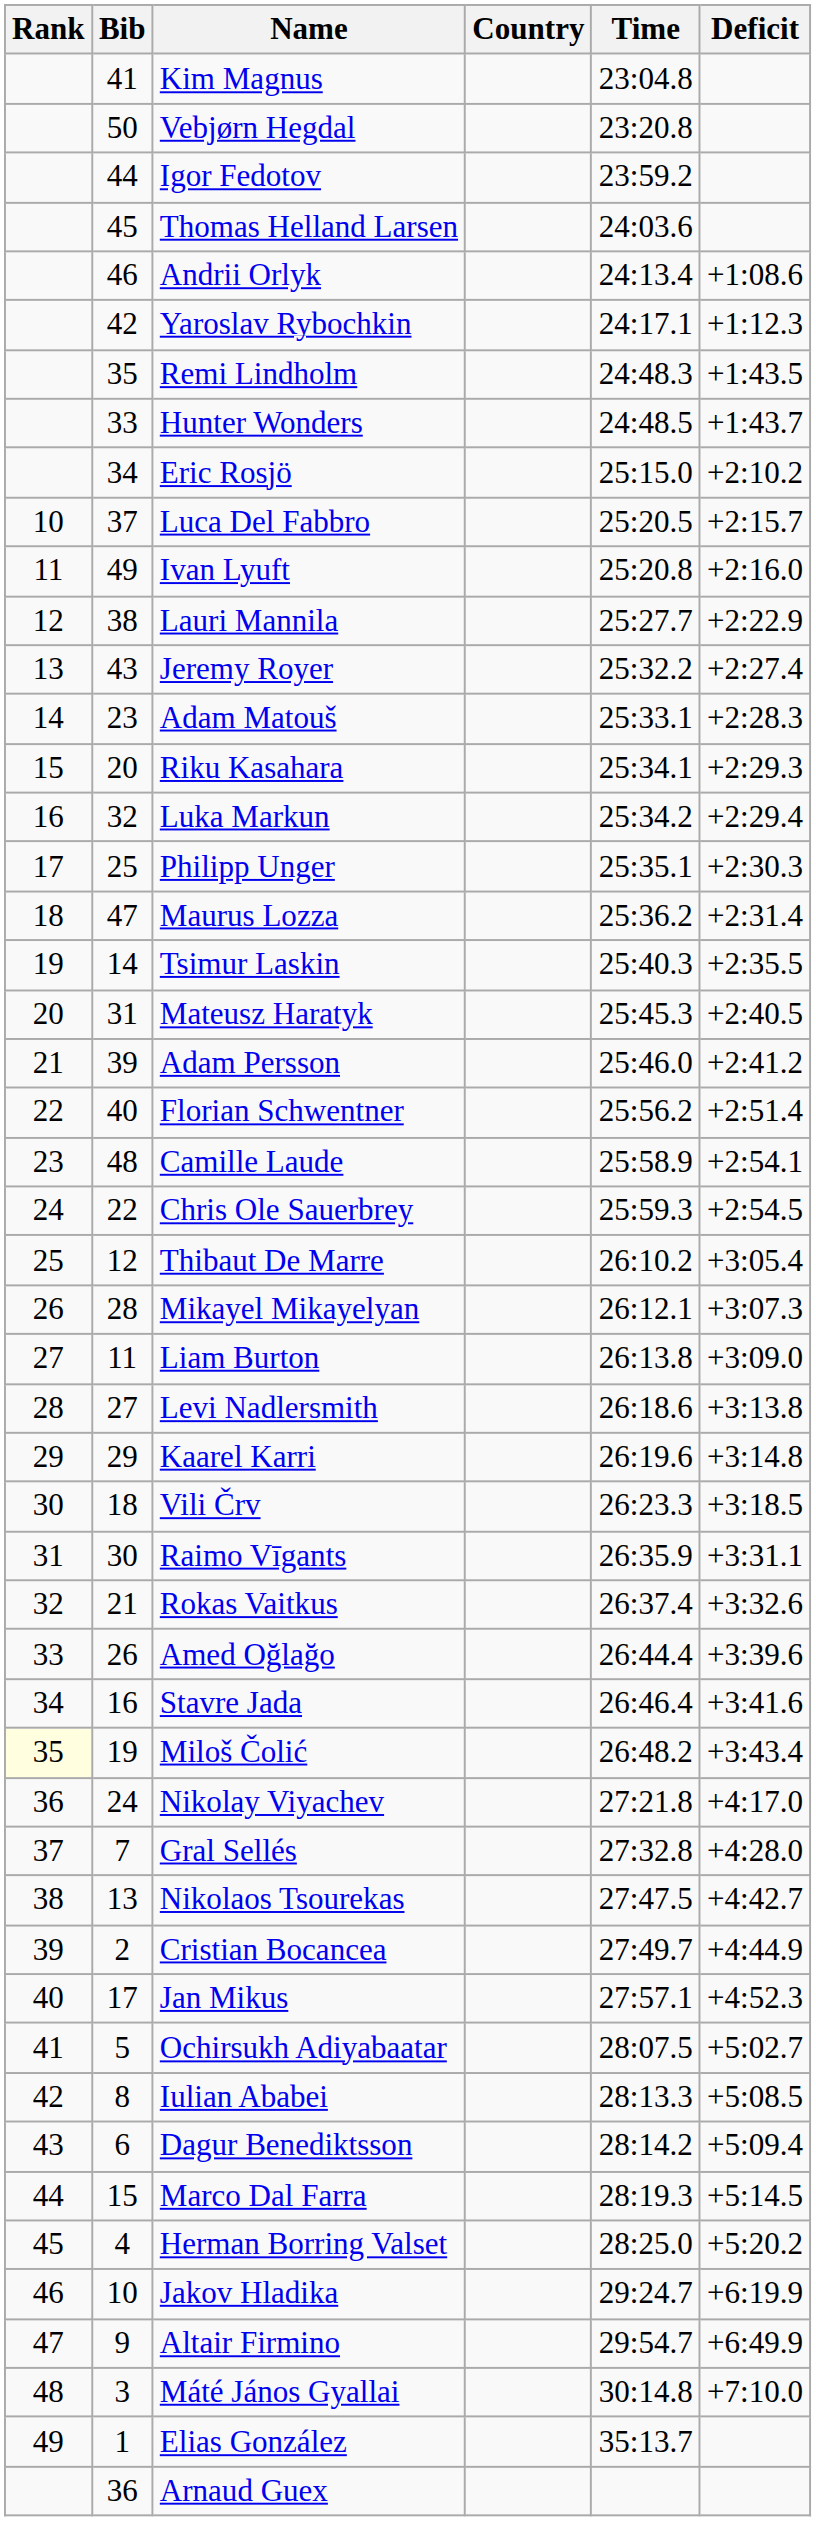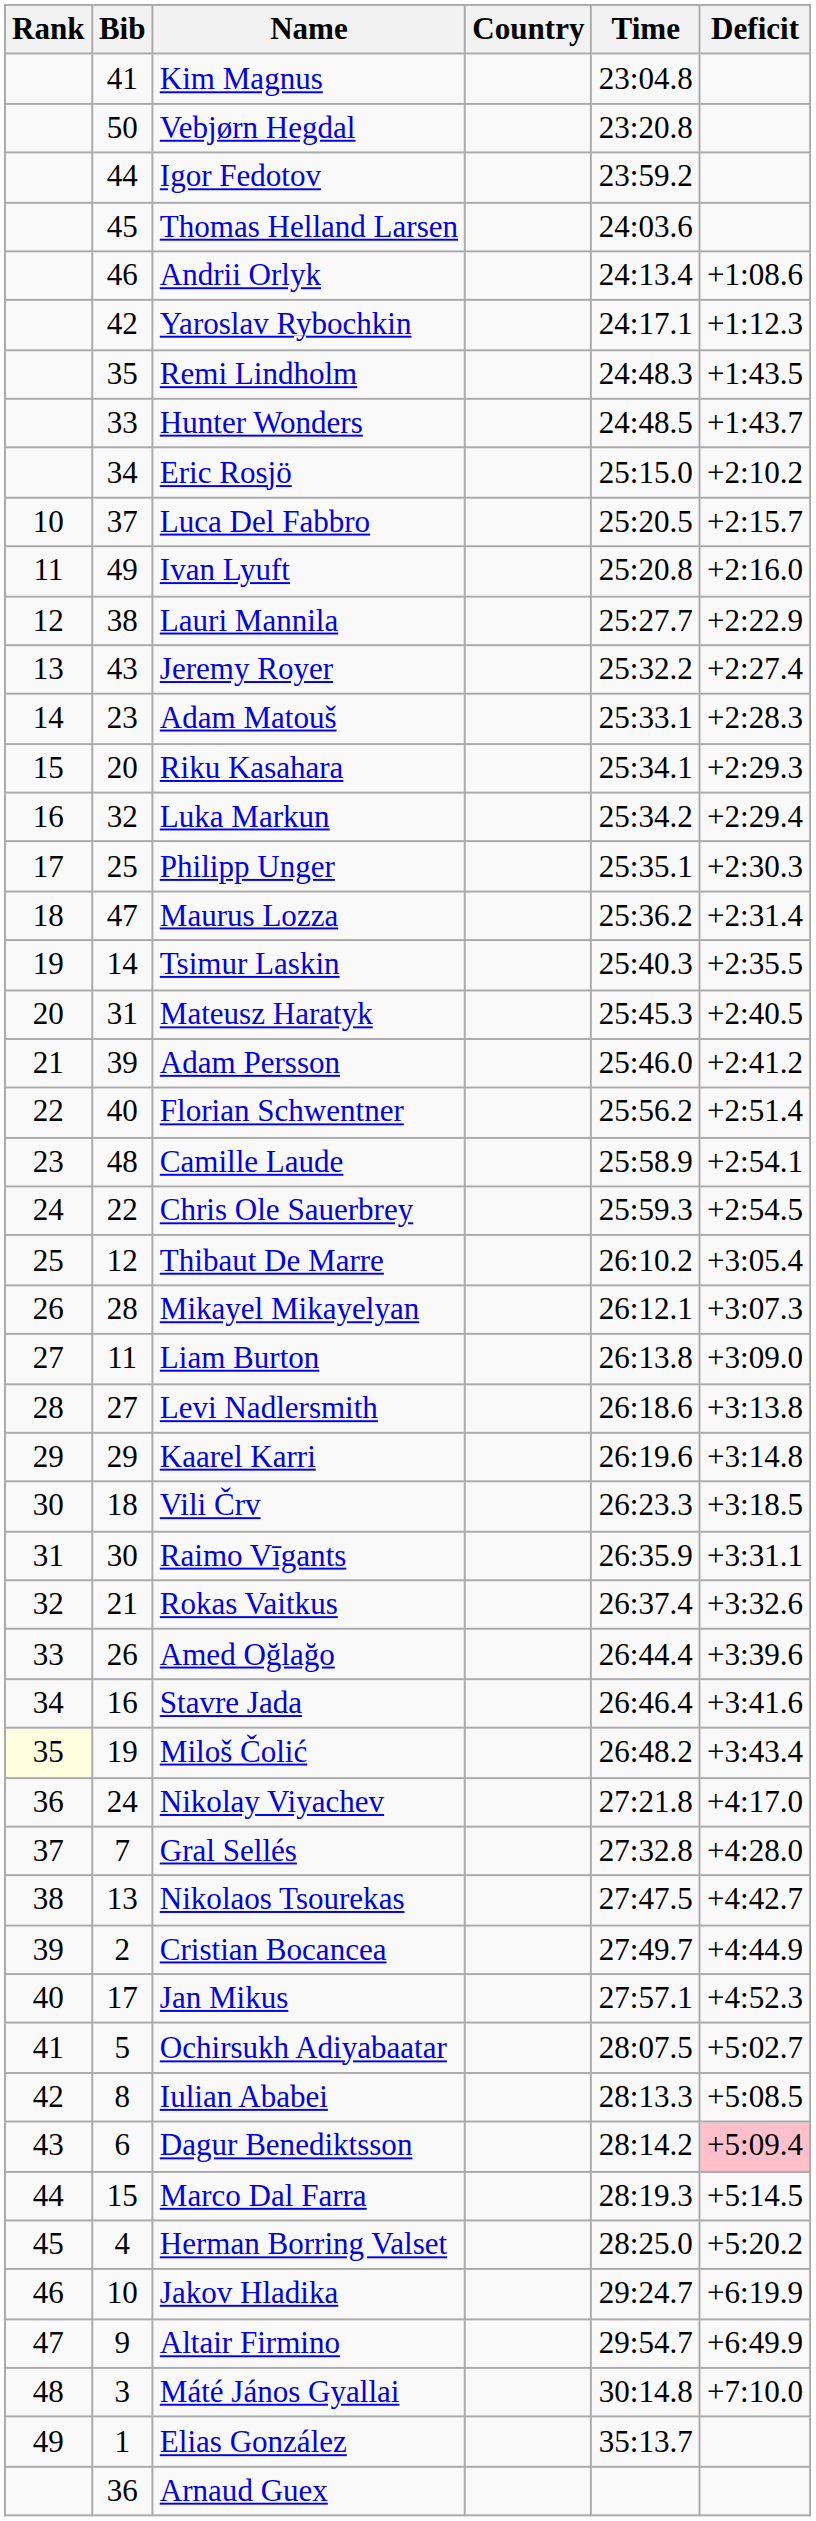(755, 2145) no background -> (755, 2145) pink background
